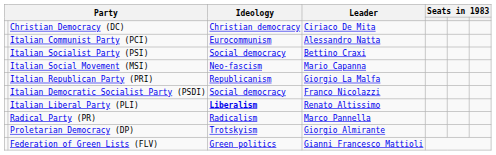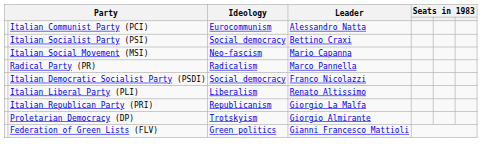- row: (67, 27)
rows swapped: (82, 79) <-> (53, 118)
(233, 105) bold -> (233, 92) normal
